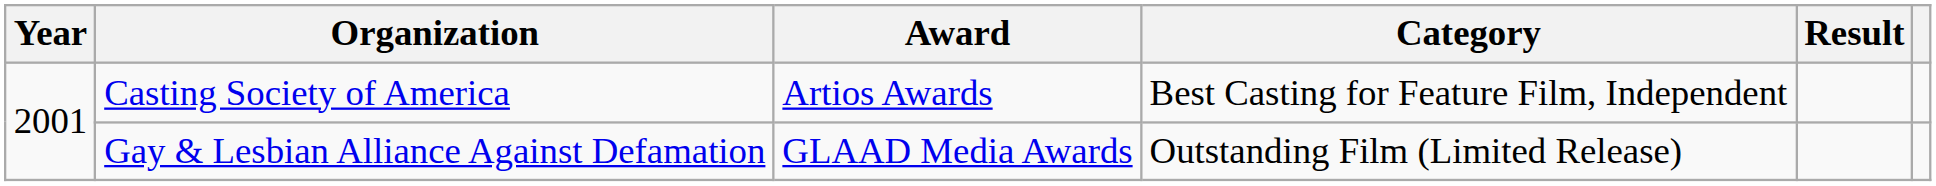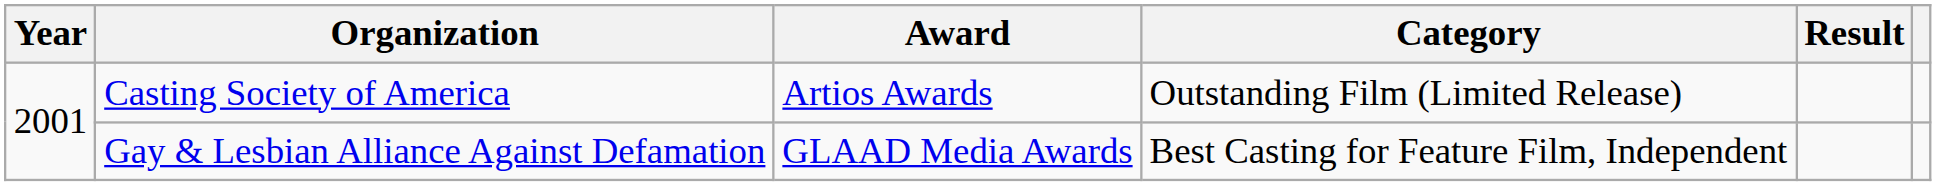(1468, 92) Best Casting for Feature Film, Independent -> (1416, 92) Outstanding Film (Limited Release)
(1416, 150) Outstanding Film (Limited Release) -> (1468, 150) Best Casting for Feature Film, Independent
